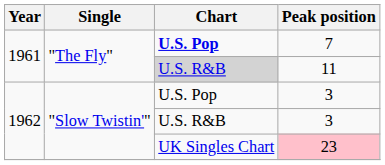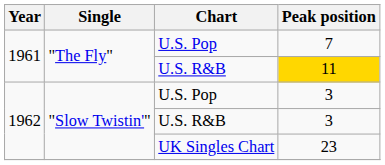(188, 43) bold -> (188, 43) normal
(192, 69) lightgrey background -> (192, 69) no background
(329, 69) no background -> (329, 69) gold background
(329, 146) pink background -> (329, 146) no background
